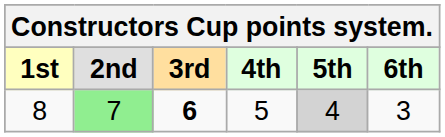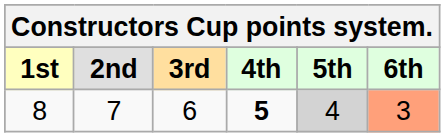(114, 111) lightgreen background -> (114, 111) no background
(190, 111) bold -> (190, 111) normal
(261, 111) normal -> (261, 111) bold
(404, 111) no background -> (404, 111) lightsalmon background
